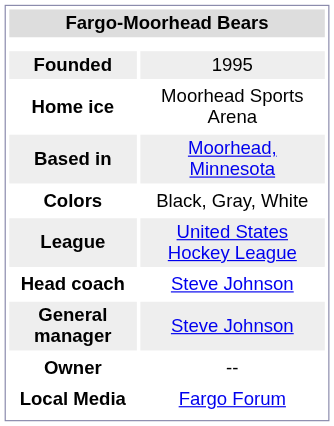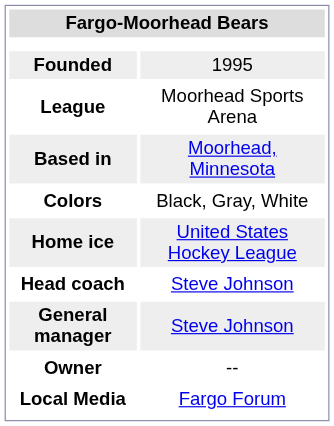(73, 106) Home ice -> (73, 106) League
(73, 242) League -> (73, 242) Home ice
